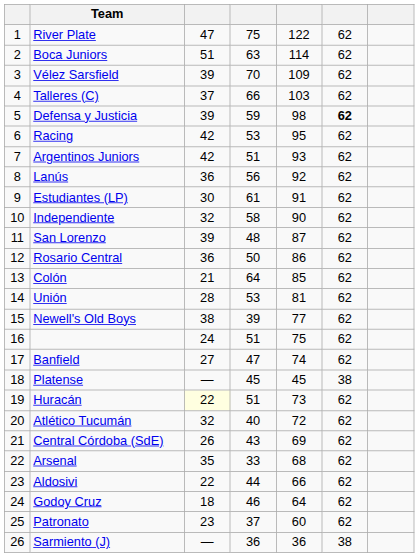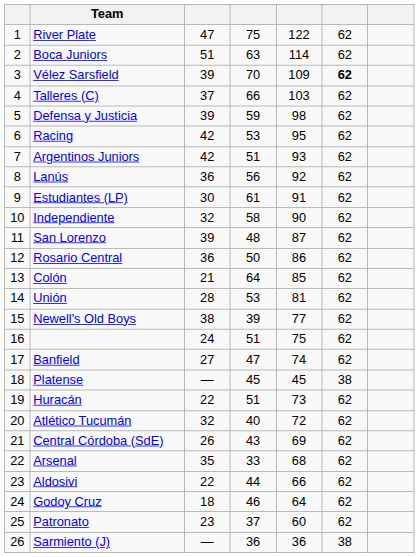(345, 75) normal -> (345, 75) bold
(345, 116) bold -> (345, 116) normal
(207, 400) lightyellow background -> (207, 400) no background
